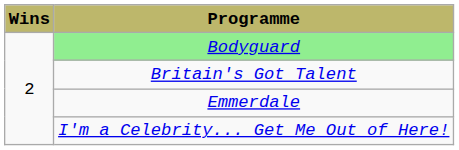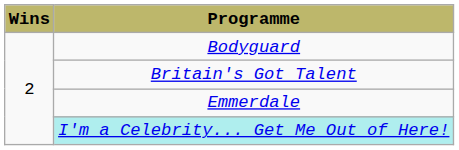(254, 47) lightgreen background -> (254, 47) no background
(254, 131) no background -> (254, 131) paleturquoise background
